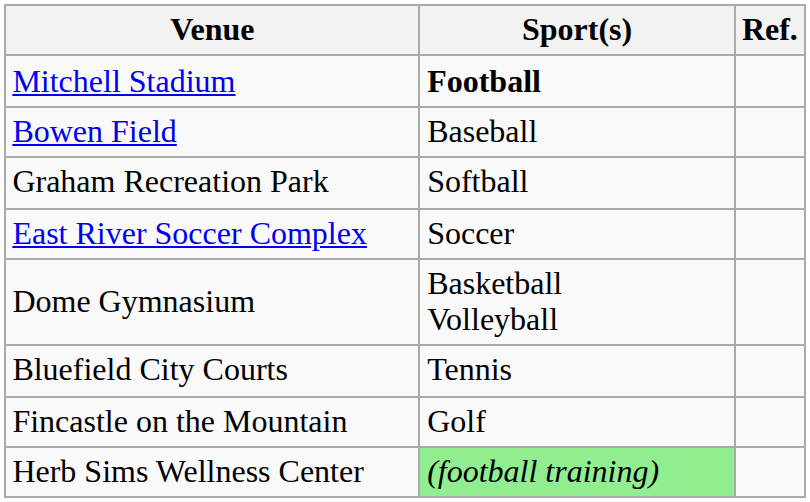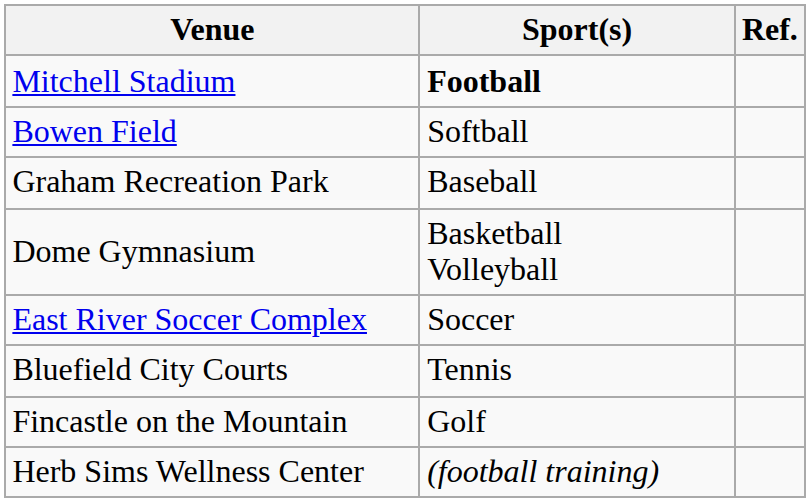(482, 131) Baseball -> (478, 131) Softball
(478, 182) Softball -> (482, 182) Baseball
rows swapped: (190, 232) <-> (134, 301)
(543, 471) lightgreen background -> (543, 471) no background
